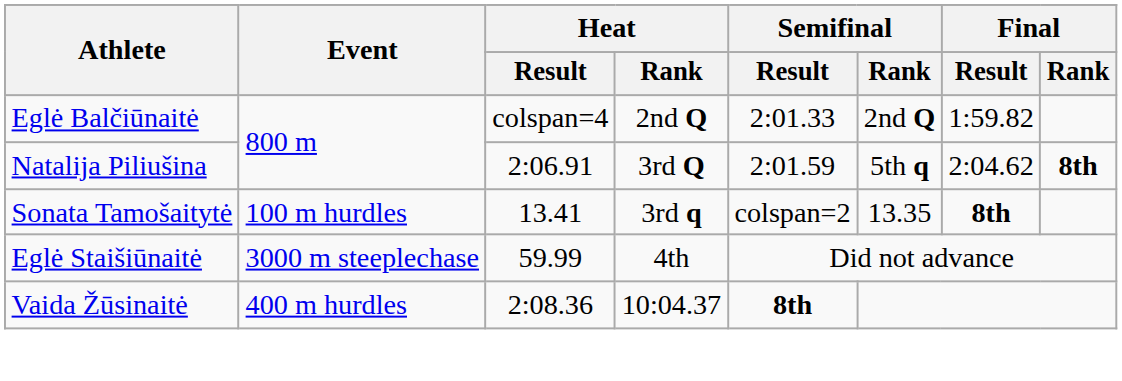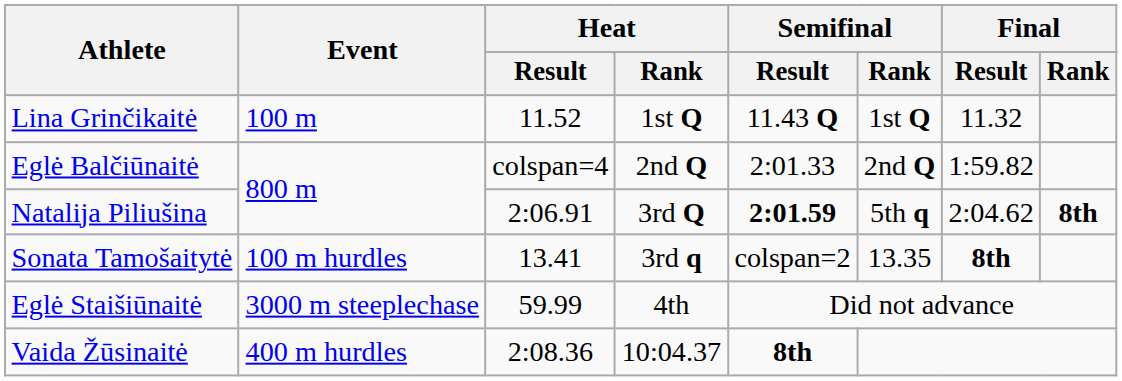+ row: (104, 118)
(793, 165) normal -> (793, 211) bold
